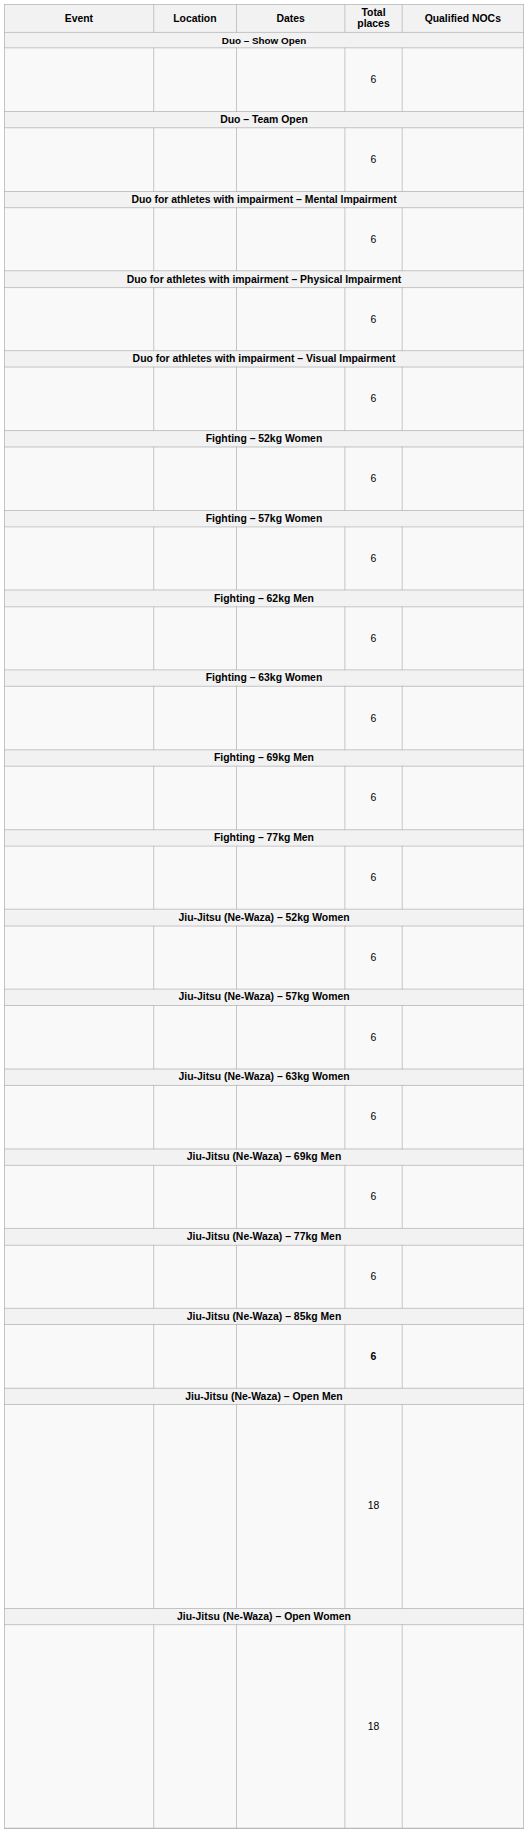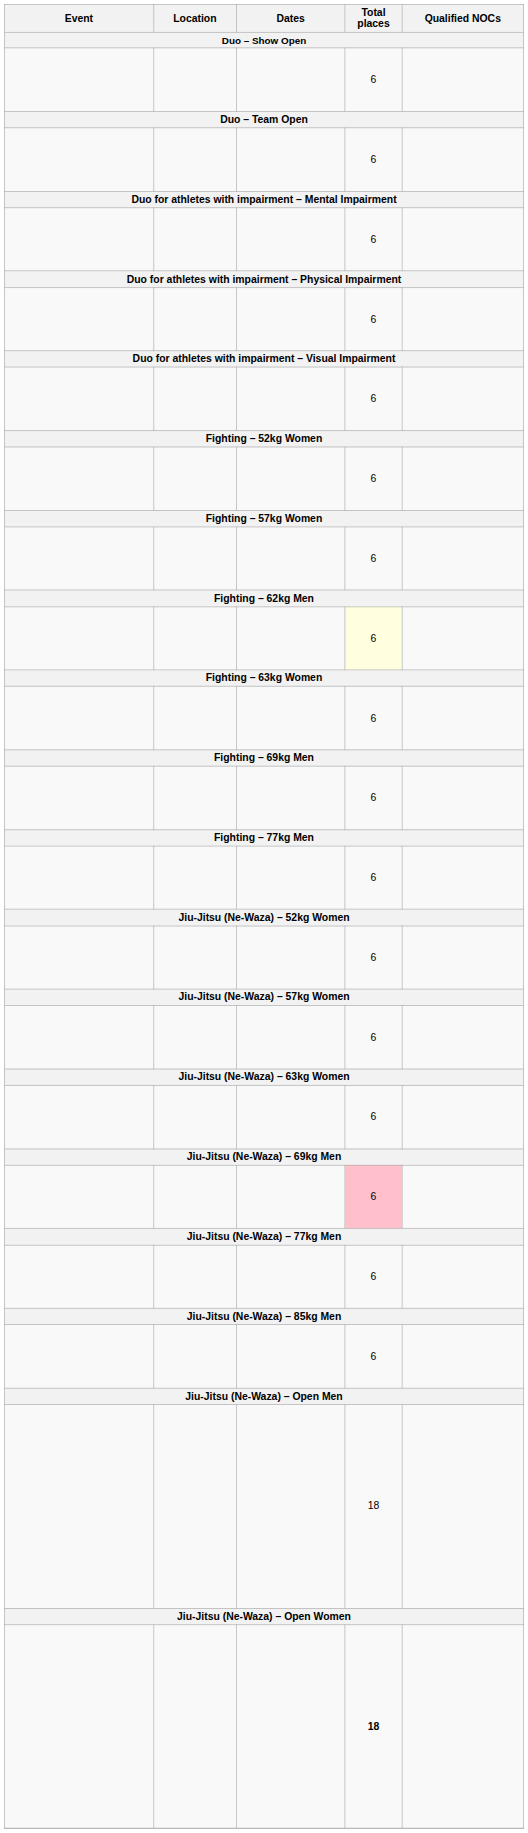(373, 638) no background -> (373, 638) lightyellow background
(373, 1197) no background -> (373, 1197) pink background
(373, 1356) bold -> (373, 1356) normal
(373, 1726) normal -> (373, 1726) bold
